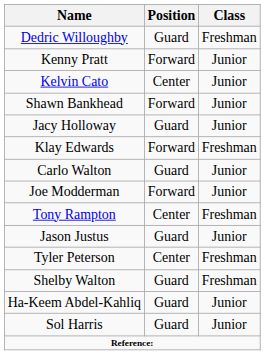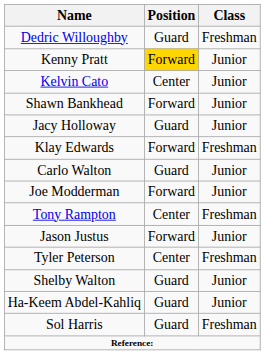(171, 59) no background -> (171, 59) gold background
(171, 236) Guard -> (171, 236) Forward
(229, 280) Freshman -> (229, 280) Junior
(229, 324) Junior -> (229, 324) Freshman
